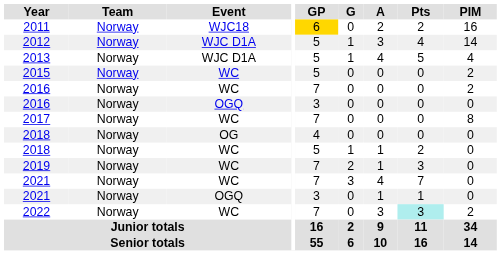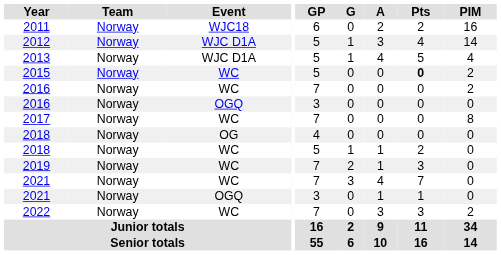(316, 27) gold background -> (316, 27) no background
(421, 73) normal -> (421, 73) bold
(421, 212) paleturquoise background -> (421, 212) no background
